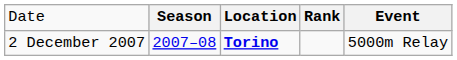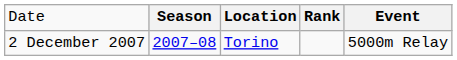(251, 43) bold -> (251, 43) normal
